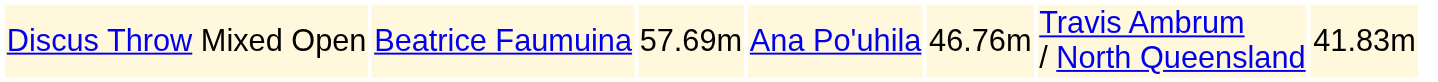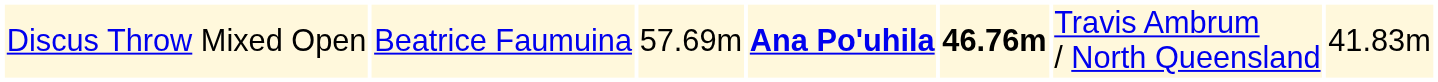(836, 40) normal -> (842, 40) bold
(980, 40) normal -> (994, 40) bold
